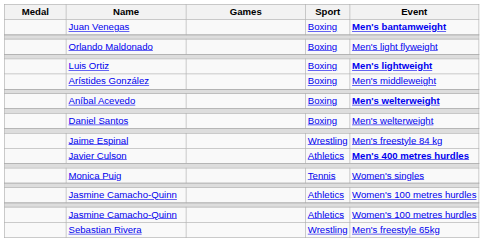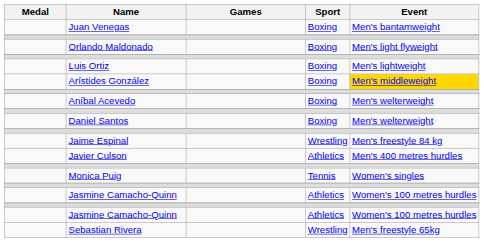(399, 27) bold -> (396, 27) normal
(392, 66) bold -> (389, 66) normal
(394, 81) no background -> (394, 81) gold background
(396, 101) bold -> (393, 101) normal
(411, 156) bold -> (407, 156) normal
